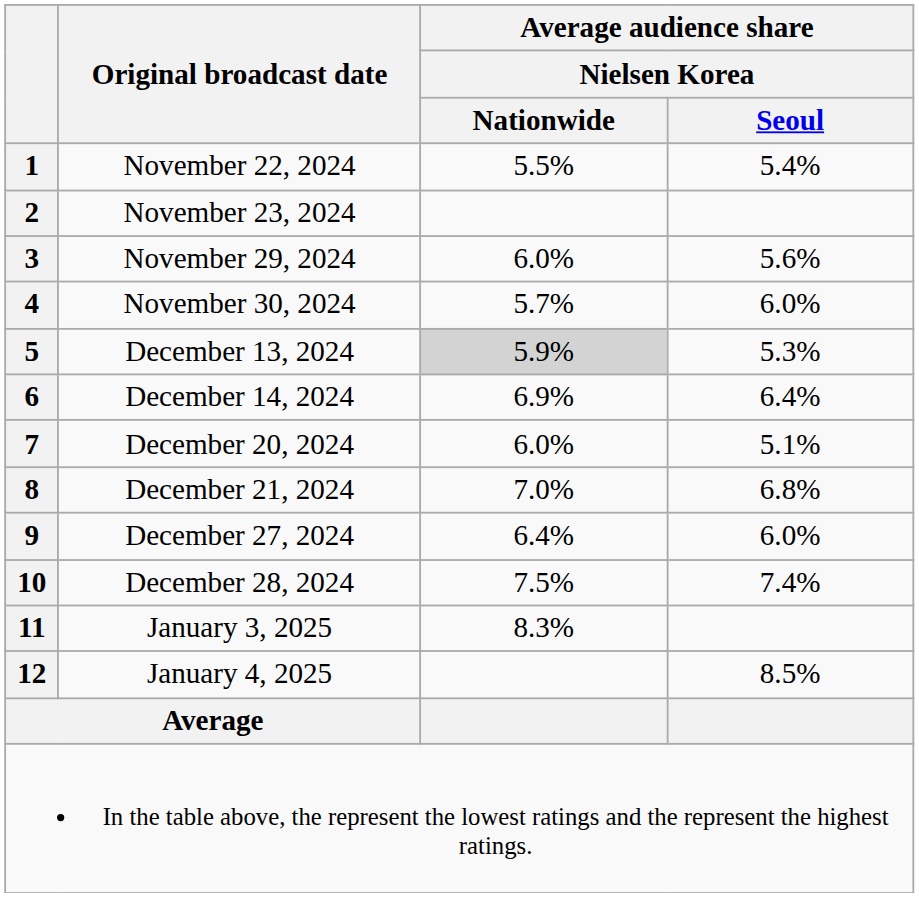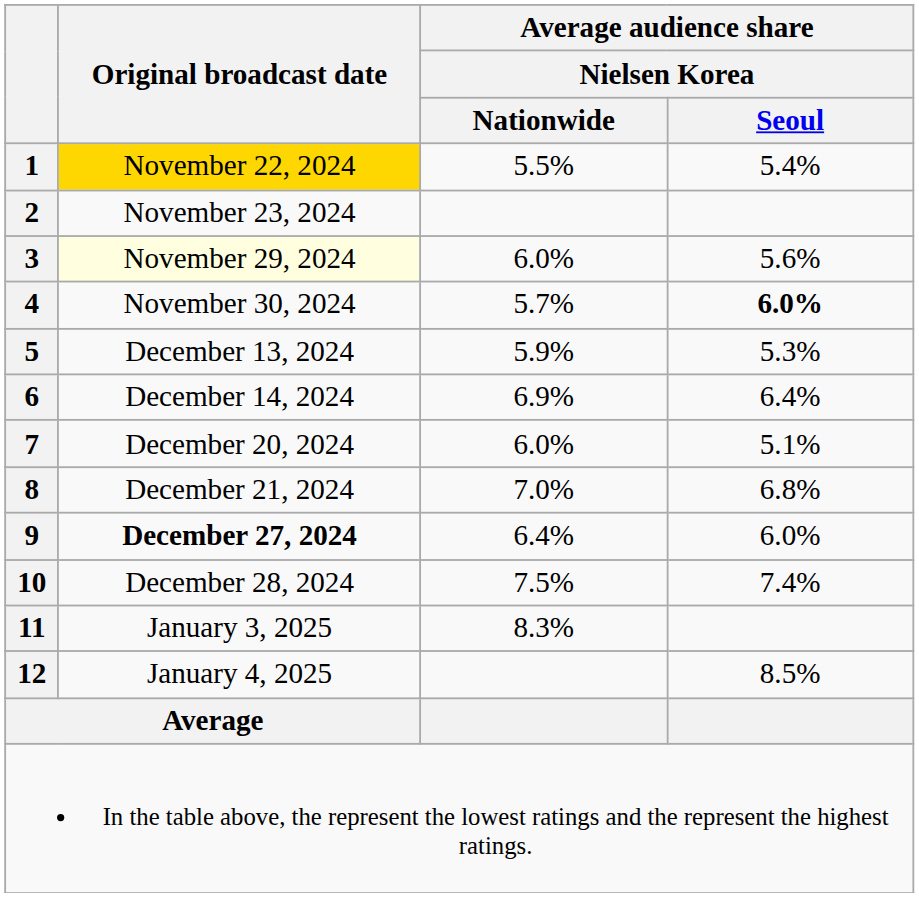(240, 166) no background -> (240, 166) gold background
(240, 258) no background -> (240, 258) lightyellow background
(790, 304) normal -> (790, 304) bold
(544, 350) lightgrey background -> (544, 350) no background
(240, 535) normal -> (240, 535) bold
